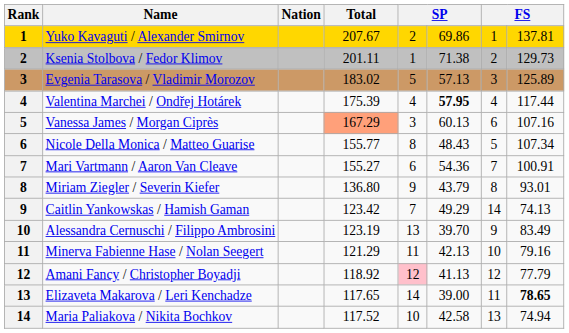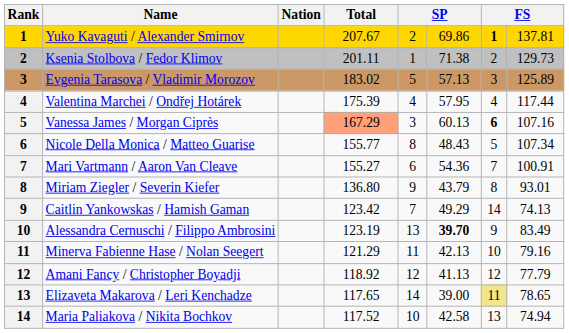(494, 36) normal -> (494, 36) bold
(454, 101) bold -> (454, 101) normal
(494, 123) normal -> (494, 123) bold
(454, 230) normal -> (454, 230) bold
(413, 274) pink background -> (413, 274) no background
(494, 295) no background -> (494, 295) khaki background
(535, 295) bold -> (535, 295) normal
